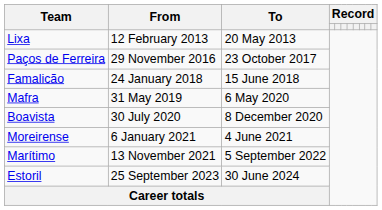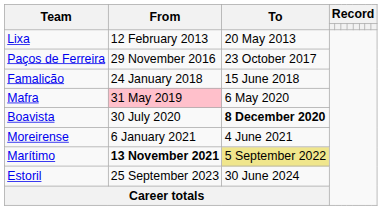(146, 98) no background -> (146, 98) pink background
(274, 117) normal -> (275, 117) bold
(163, 156) normal -> (165, 156) bold
(275, 156) no background -> (275, 156) khaki background
